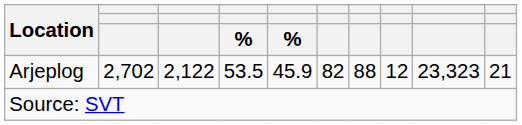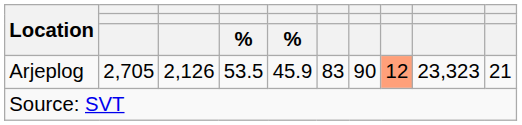(129, 71) 2,702 -> (129, 71) 2,705
(189, 71) 2,122 -> (189, 71) 2,126
(333, 71) 82 -> (333, 71) 83
(365, 71) 88 -> (365, 71) 90
(397, 71) no background -> (397, 71) lightsalmon background
